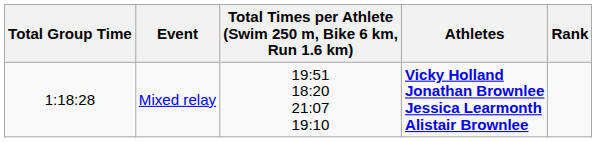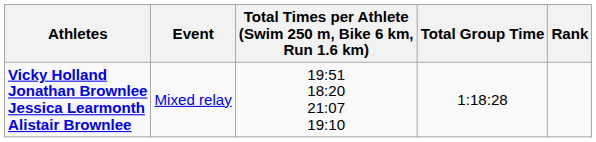columns swapped: (475, 34) <-> (70, 34)
